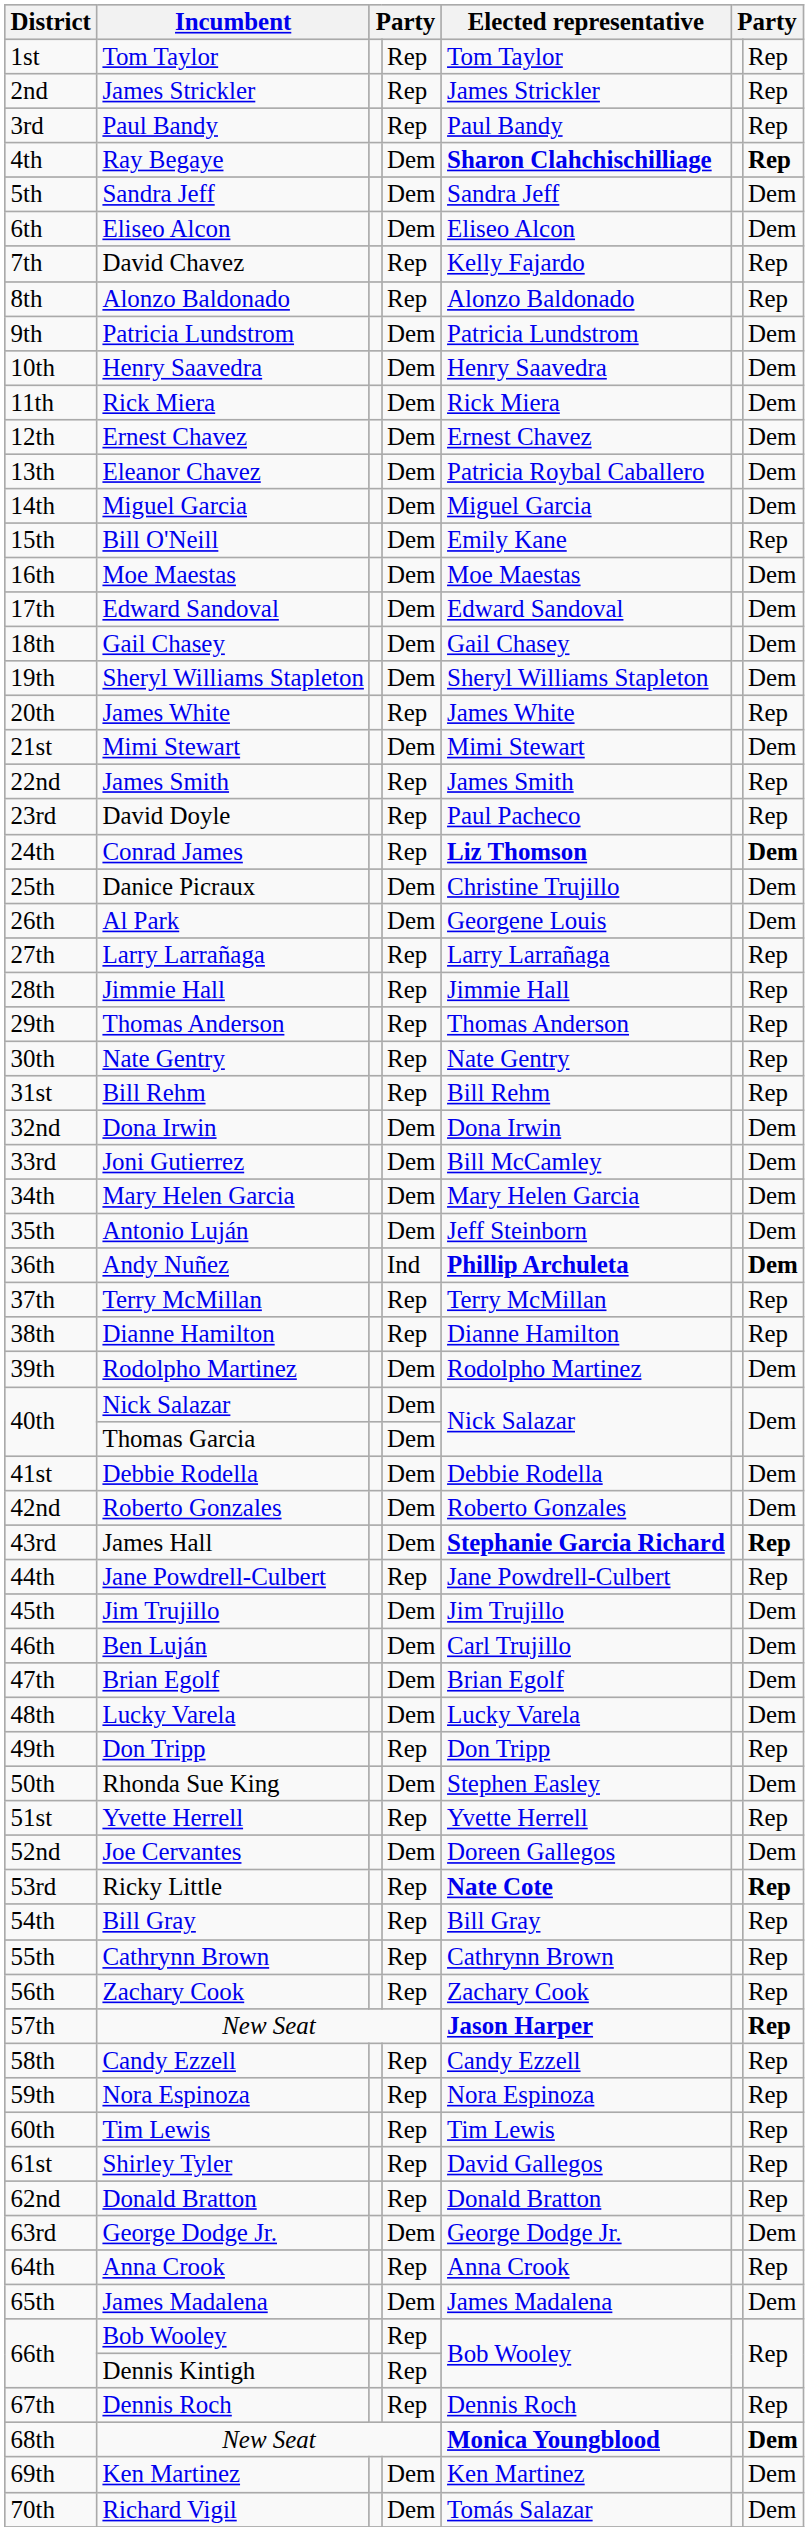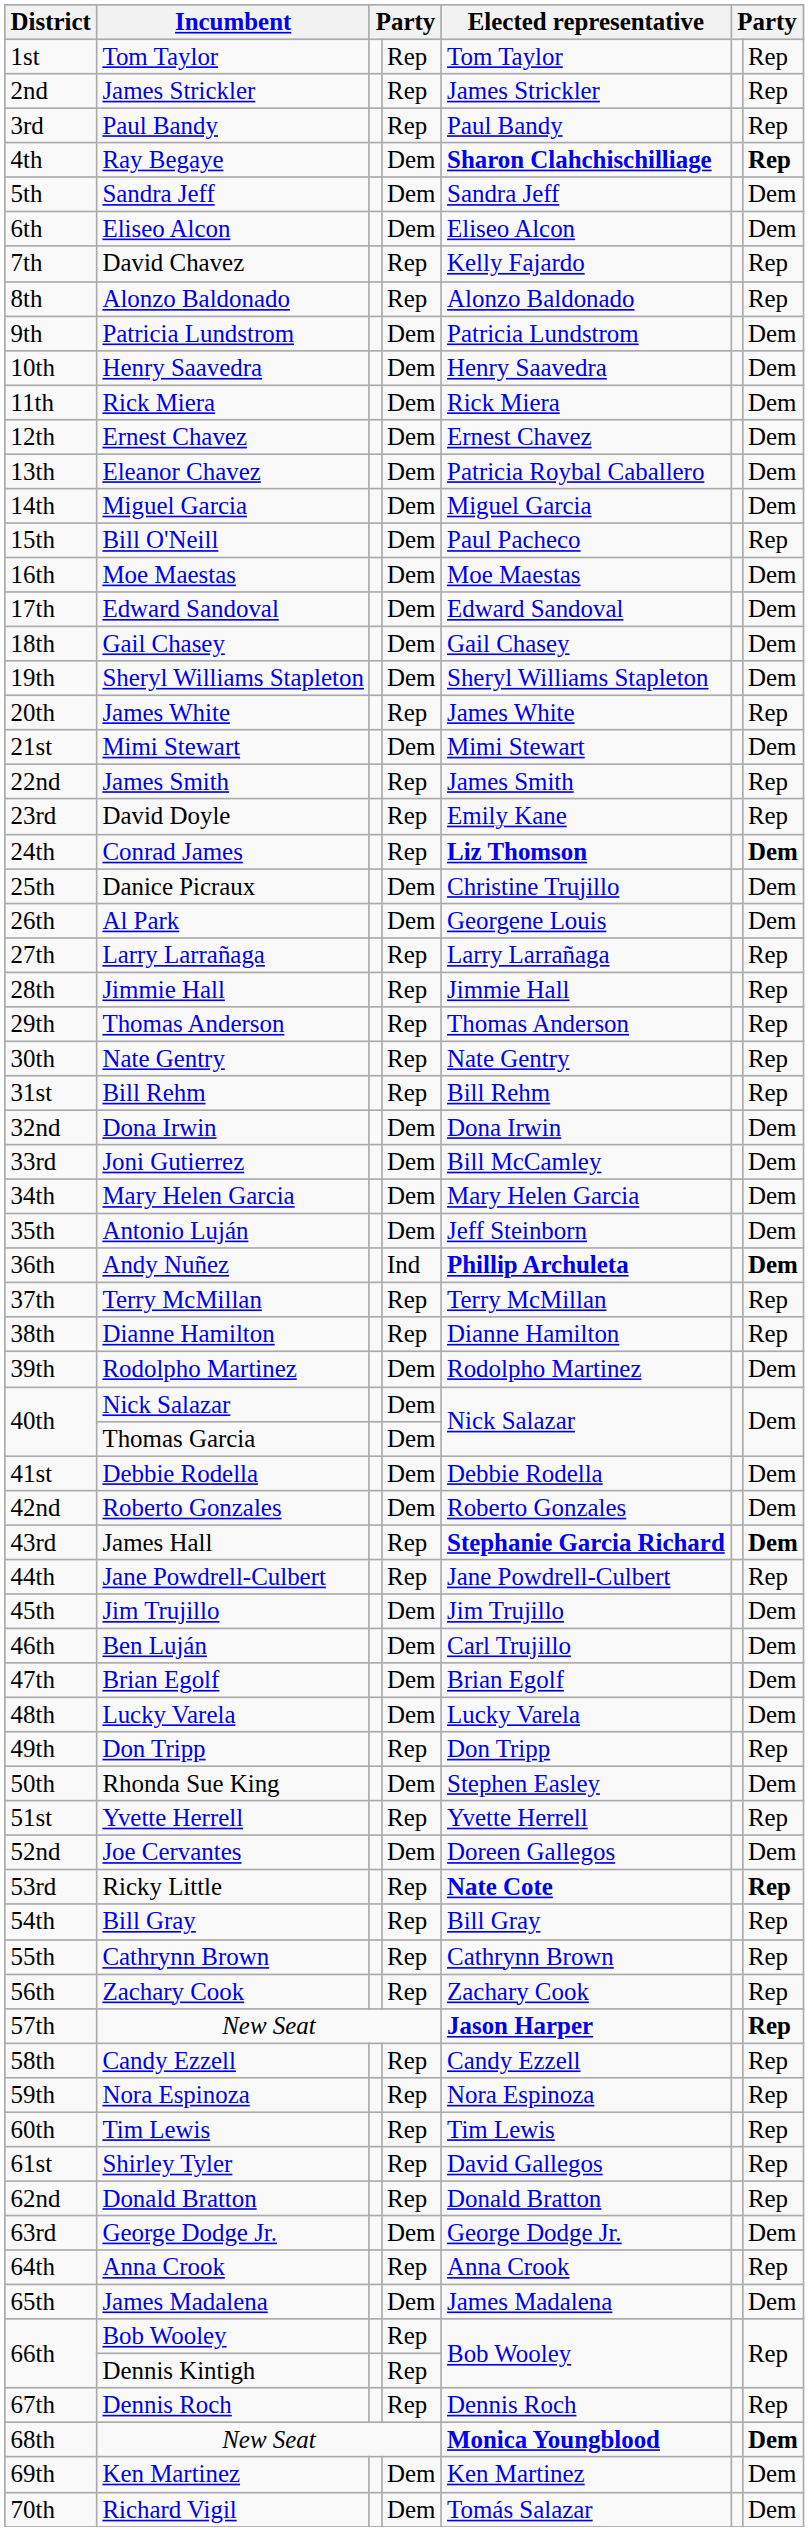(507, 540) Emily Kane -> (514, 540) Paul Pacheco
(514, 816) Paul Pacheco -> (507, 816) Emily Kane
(411, 1541) Dem -> (407, 1541) Rep
(769, 1541) Rep -> (773, 1541) Dem
